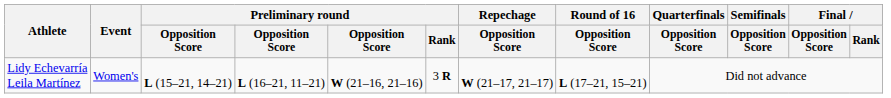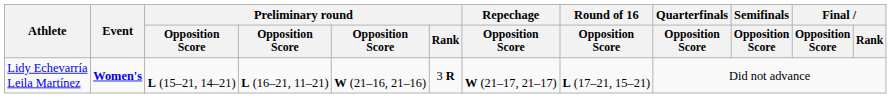(116, 75) normal -> (118, 75) bold
